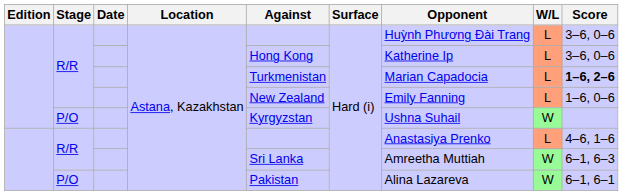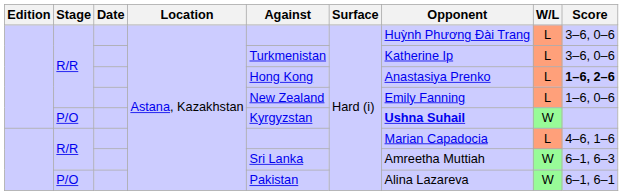(281, 55) Hong Kong -> (288, 55) Turkmenistan
(288, 76) Turkmenistan -> (281, 76) Hong Kong
(436, 76) Marian Capadocia -> (438, 76) Anastasiya Prenko
(422, 117) normal -> (425, 117) bold
(438, 138) Anastasiya Prenko -> (436, 138) Marian Capadocia
